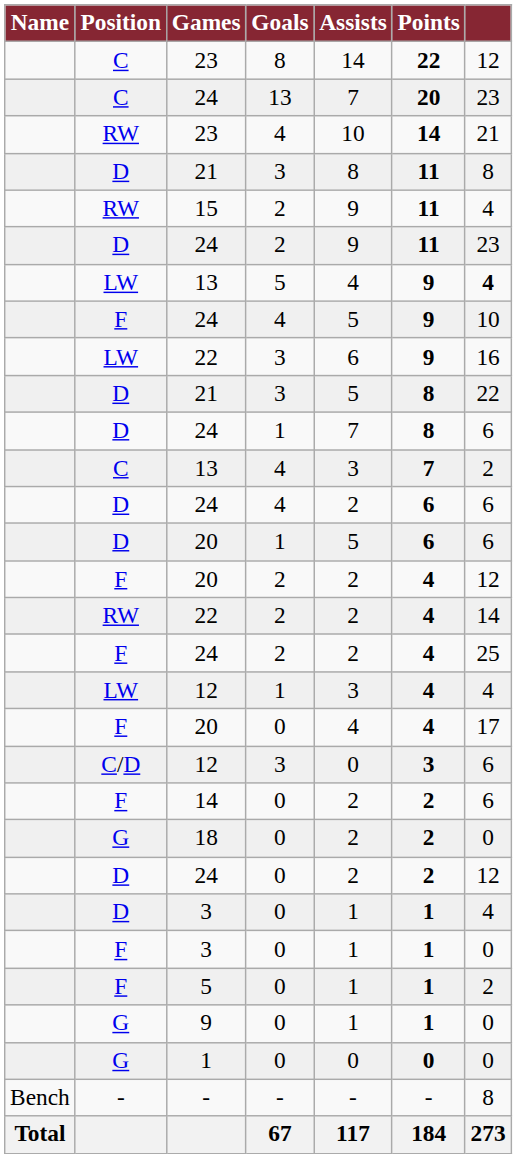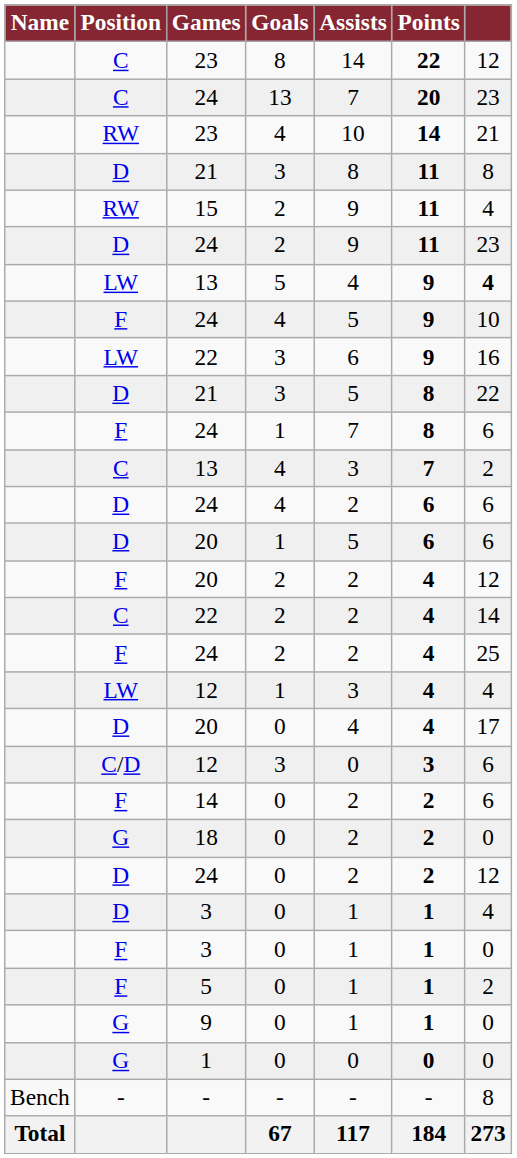(121, 430) D -> (121, 430) F
(121, 615) RW -> (121, 615) C
(121, 726) F -> (121, 726) D
